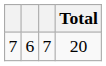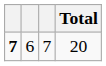(13, 46) normal -> (13, 46) bold
